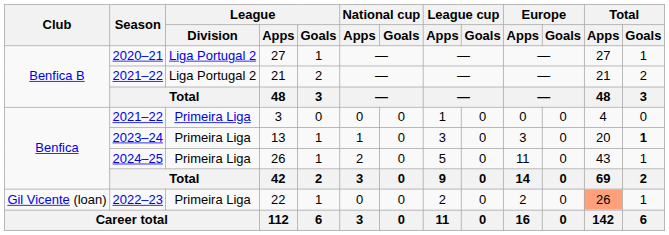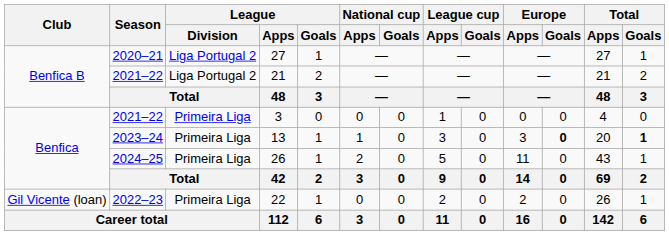(563, 138) normal -> (563, 138) bold
(603, 199) lightsalmon background -> (603, 199) no background
